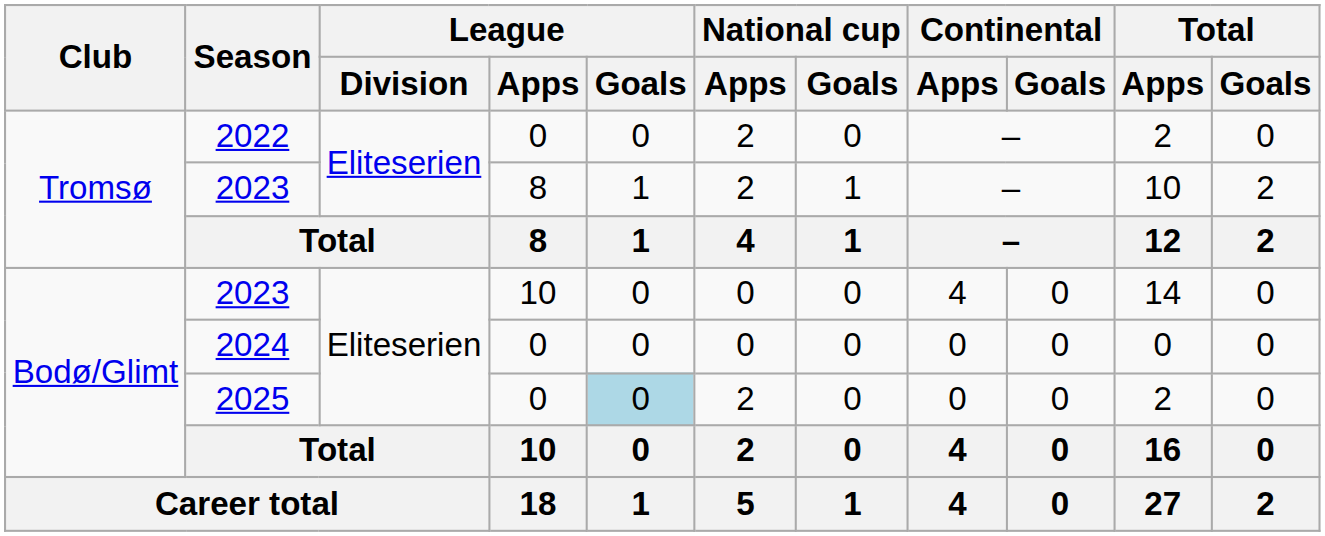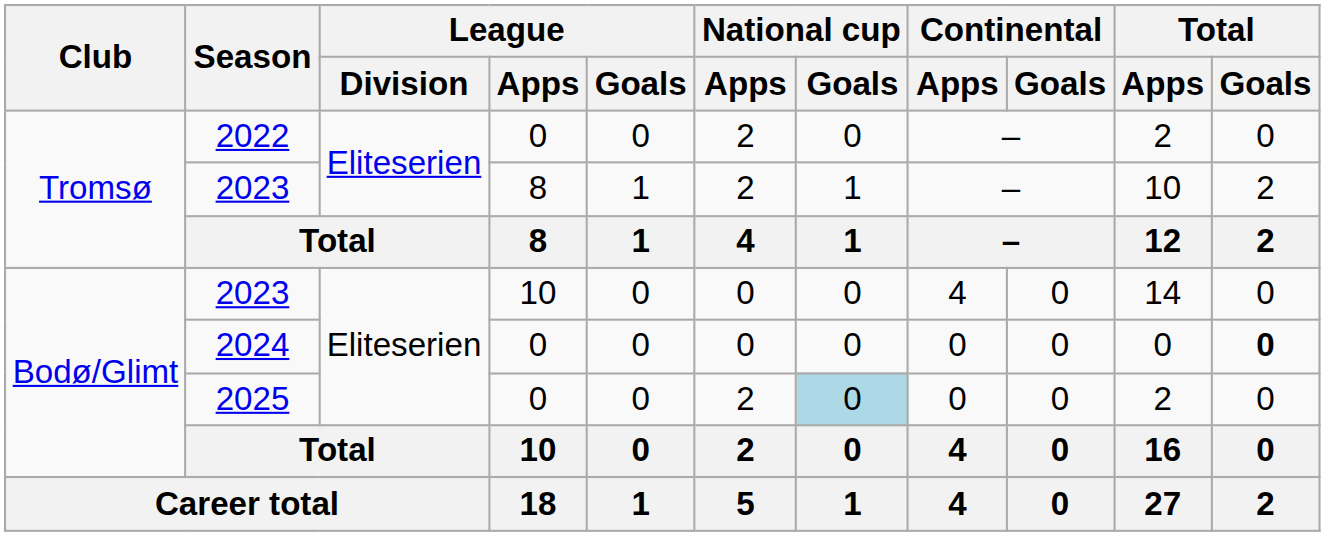(1265, 345) normal -> (1265, 345) bold
(641, 398) lightblue background -> (641, 398) no background
(852, 398) no background -> (852, 398) lightblue background
